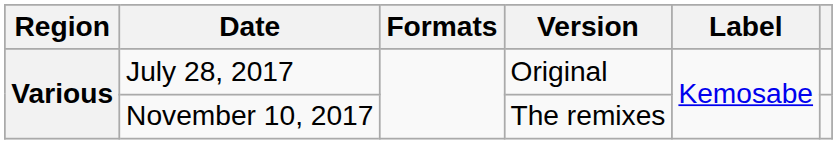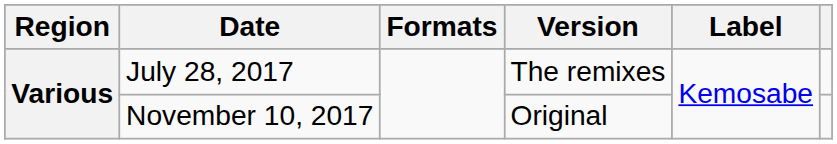(559, 71) Original -> (588, 71) The remixes
(588, 116) The remixes -> (559, 116) Original
